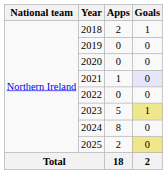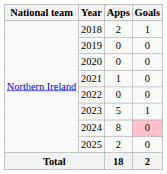(147, 78) lavender background -> (147, 78) no background
(147, 111) khaki background -> (147, 111) no background
(147, 128) no background -> (147, 128) pink background
(147, 144) khaki background -> (147, 144) no background
